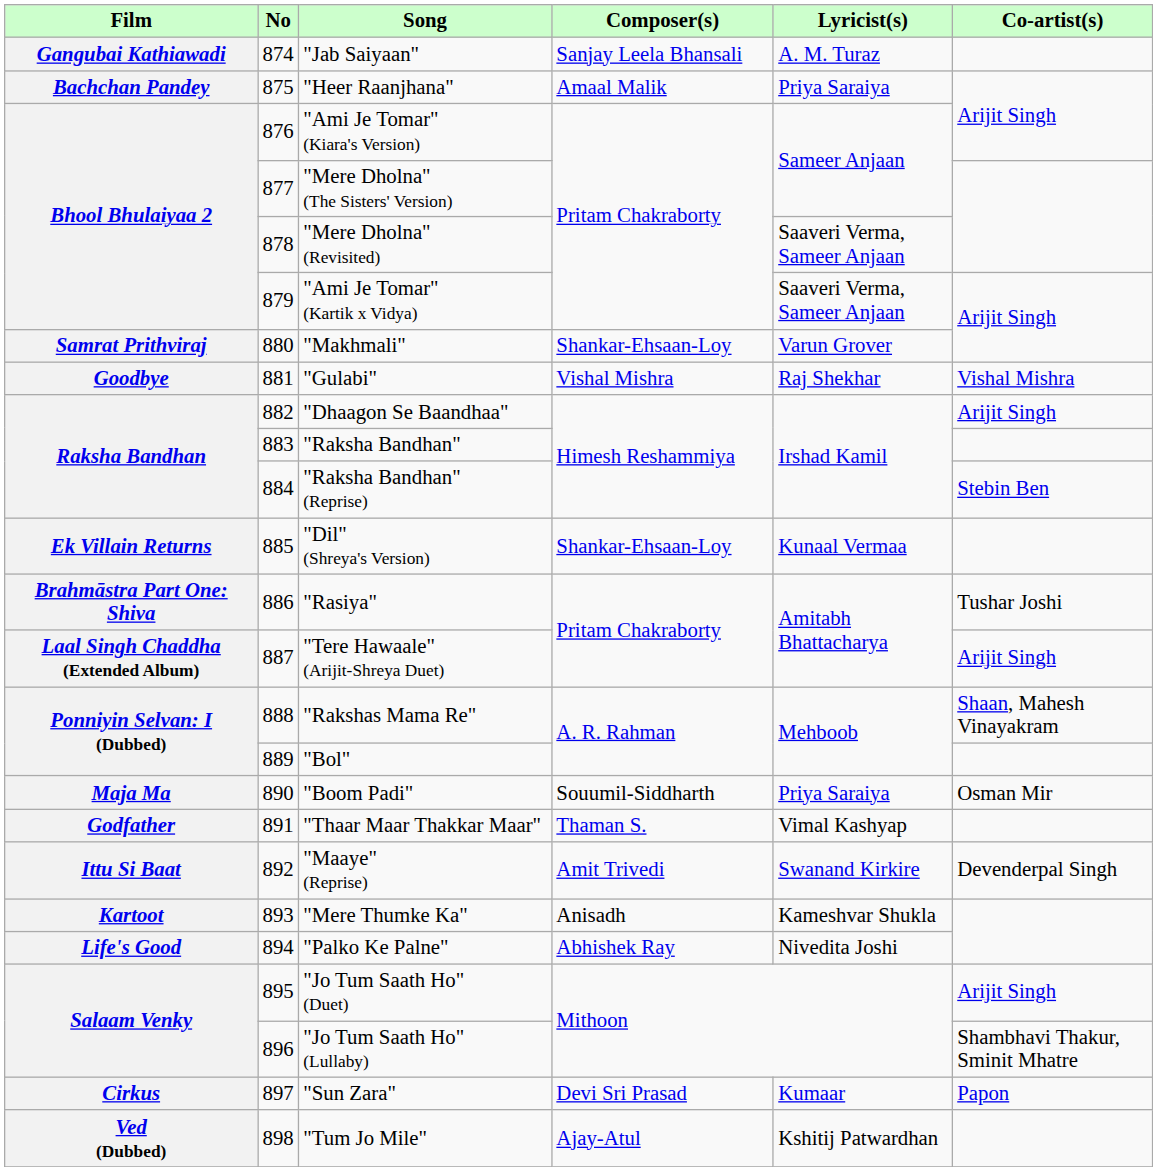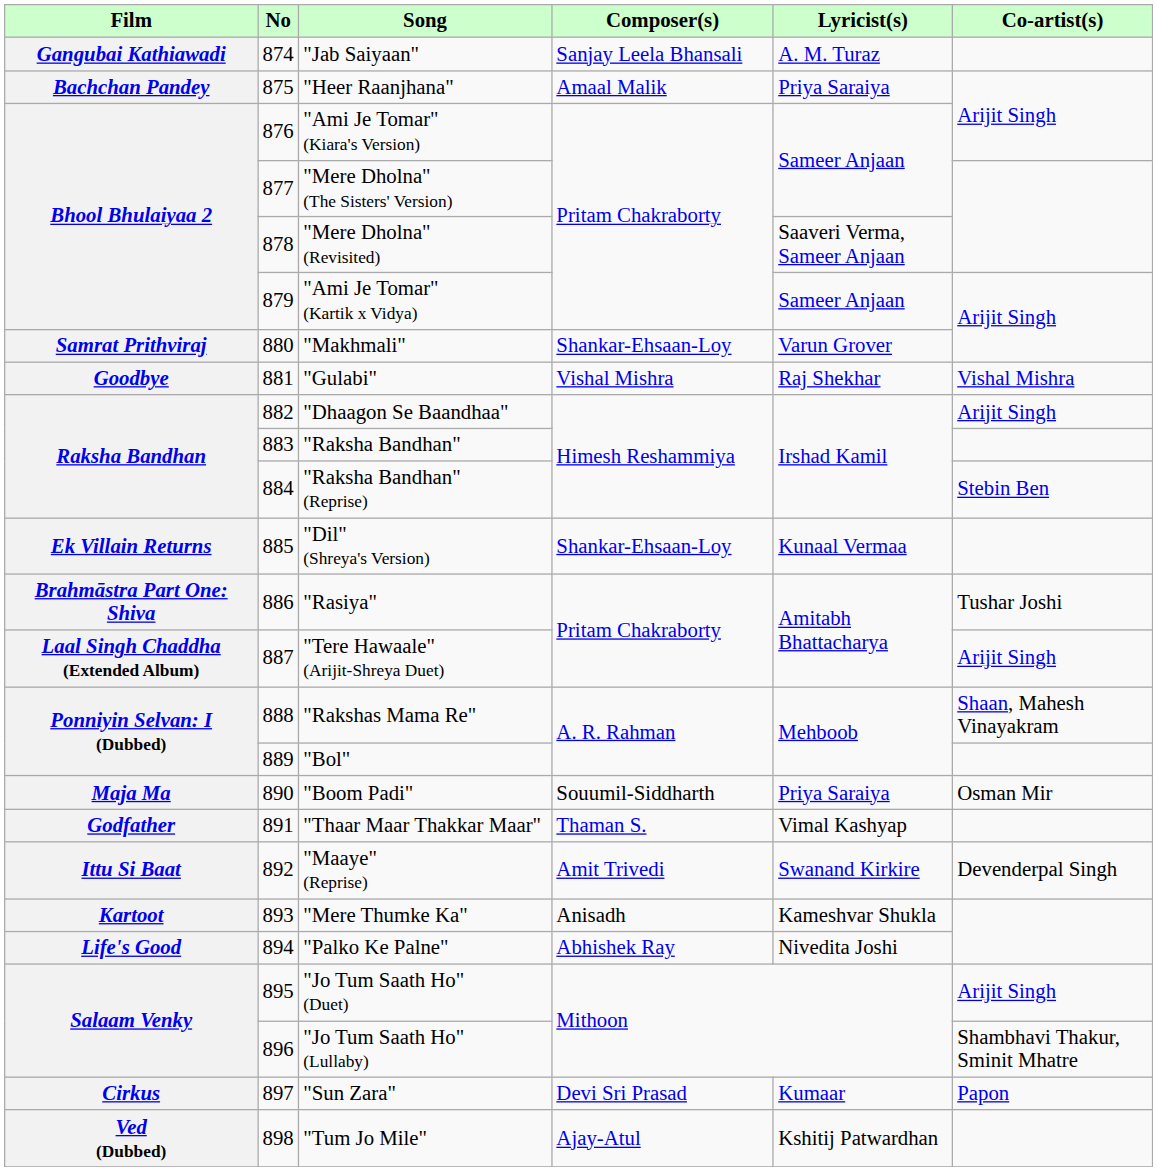(842, 300) Saaveri Verma, Sameer Anjaan -> (841, 300) Sameer Anjaan
